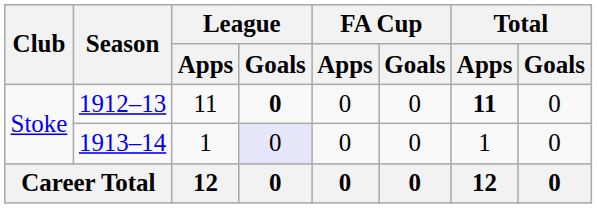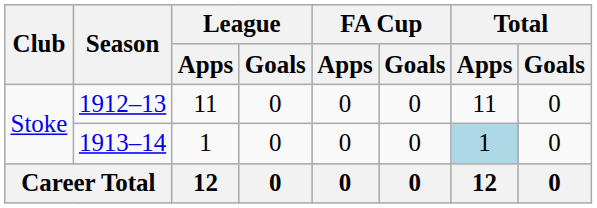(275, 103) bold -> (275, 103) normal
(485, 103) bold -> (485, 103) normal
(275, 143) lavender background -> (275, 143) no background
(485, 143) no background -> (485, 143) lightblue background
